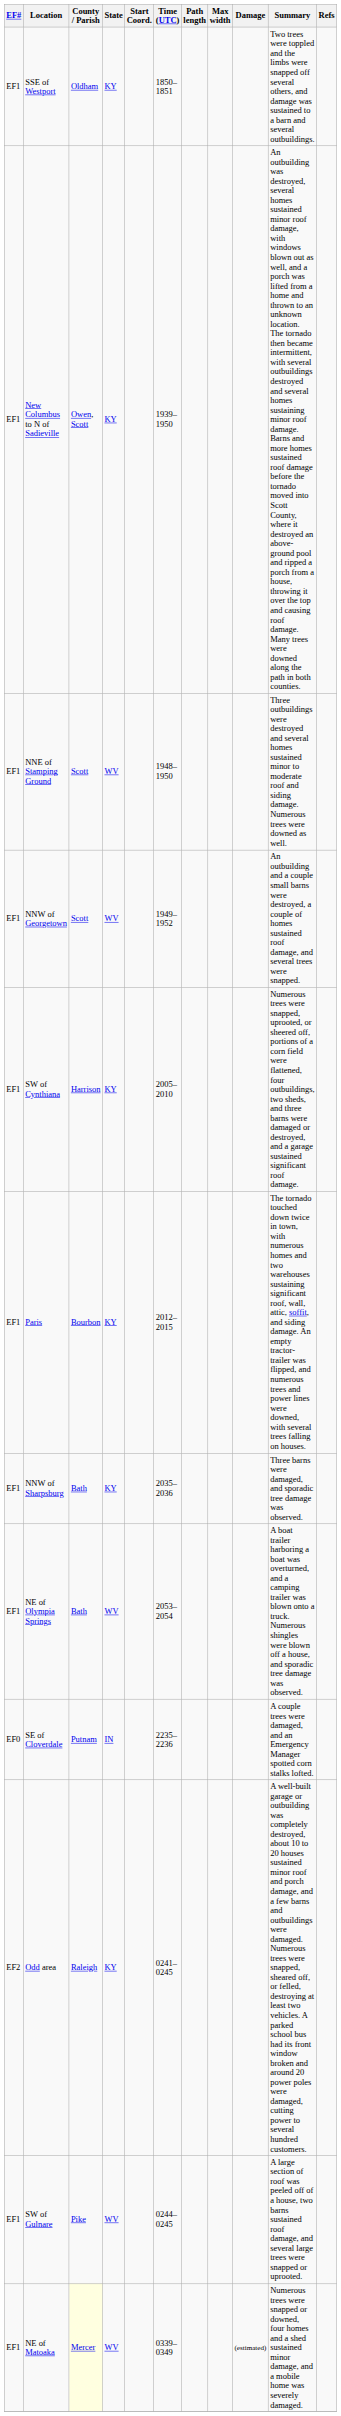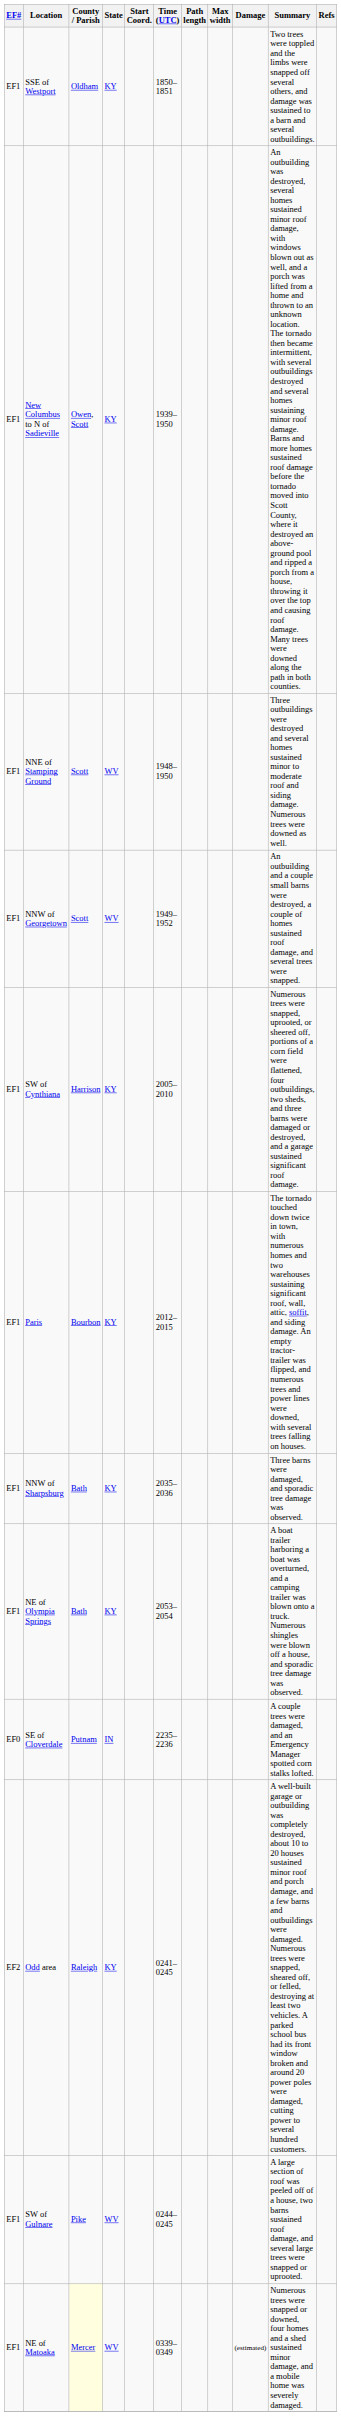(112, 1611) WV -> (111, 1611) KY
